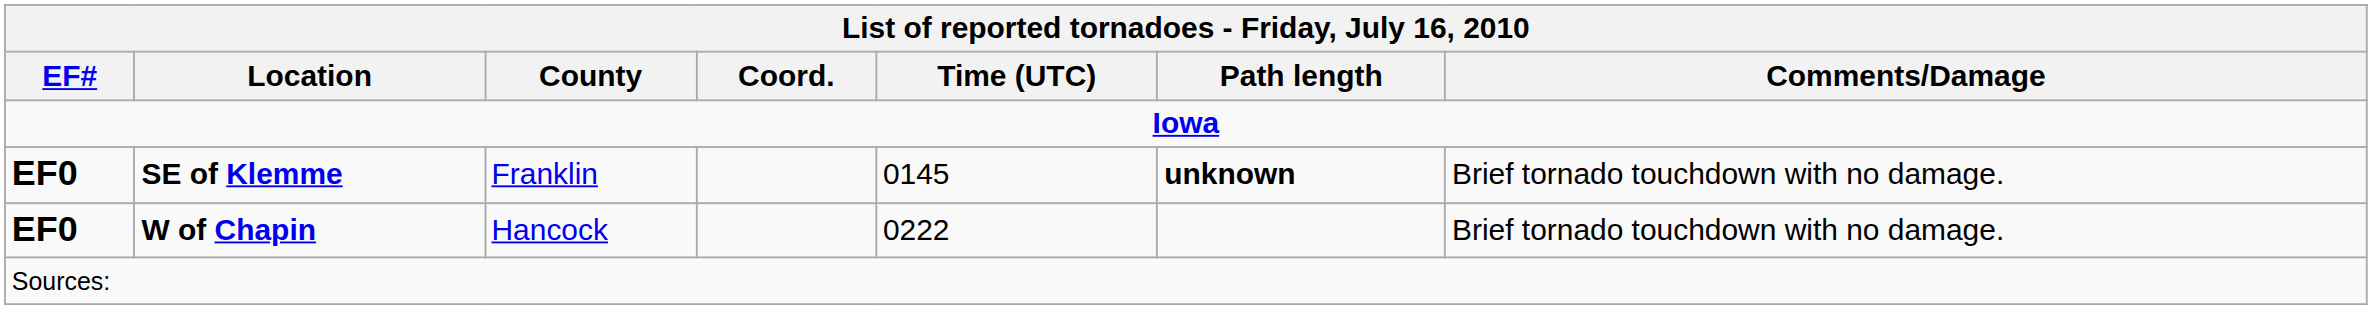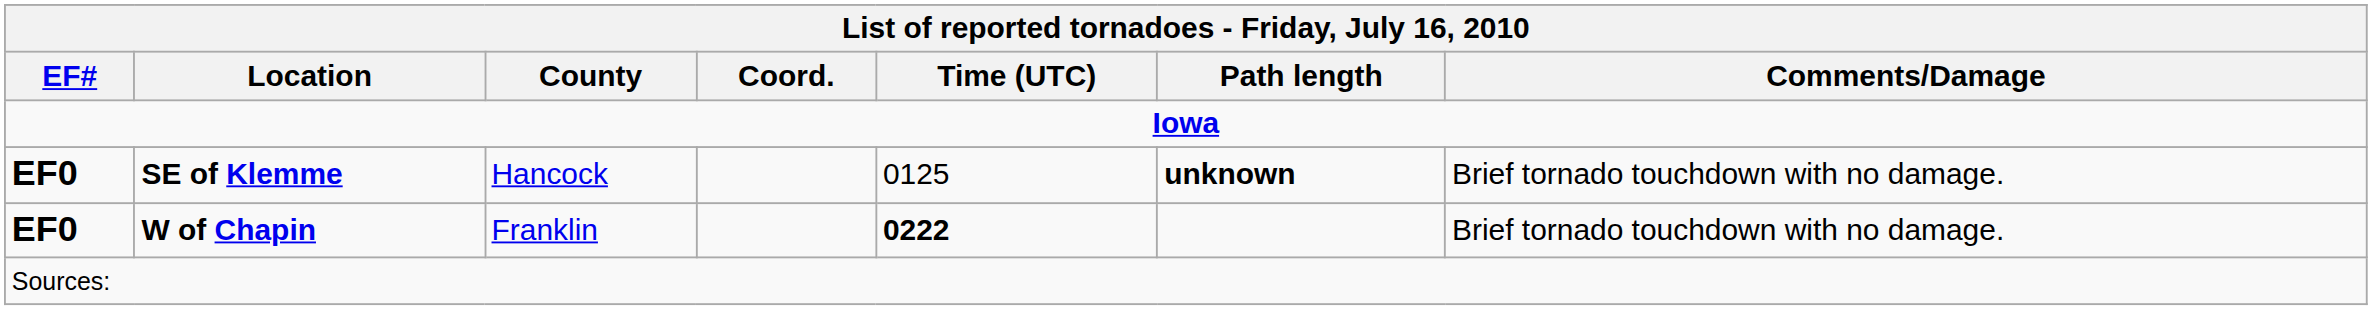(545, 174) Franklin -> (550, 174) Hancock
(916, 174) 0145 -> (916, 174) 0125
(550, 229) Hancock -> (545, 229) Franklin
(916, 229) normal -> (916, 229) bold
